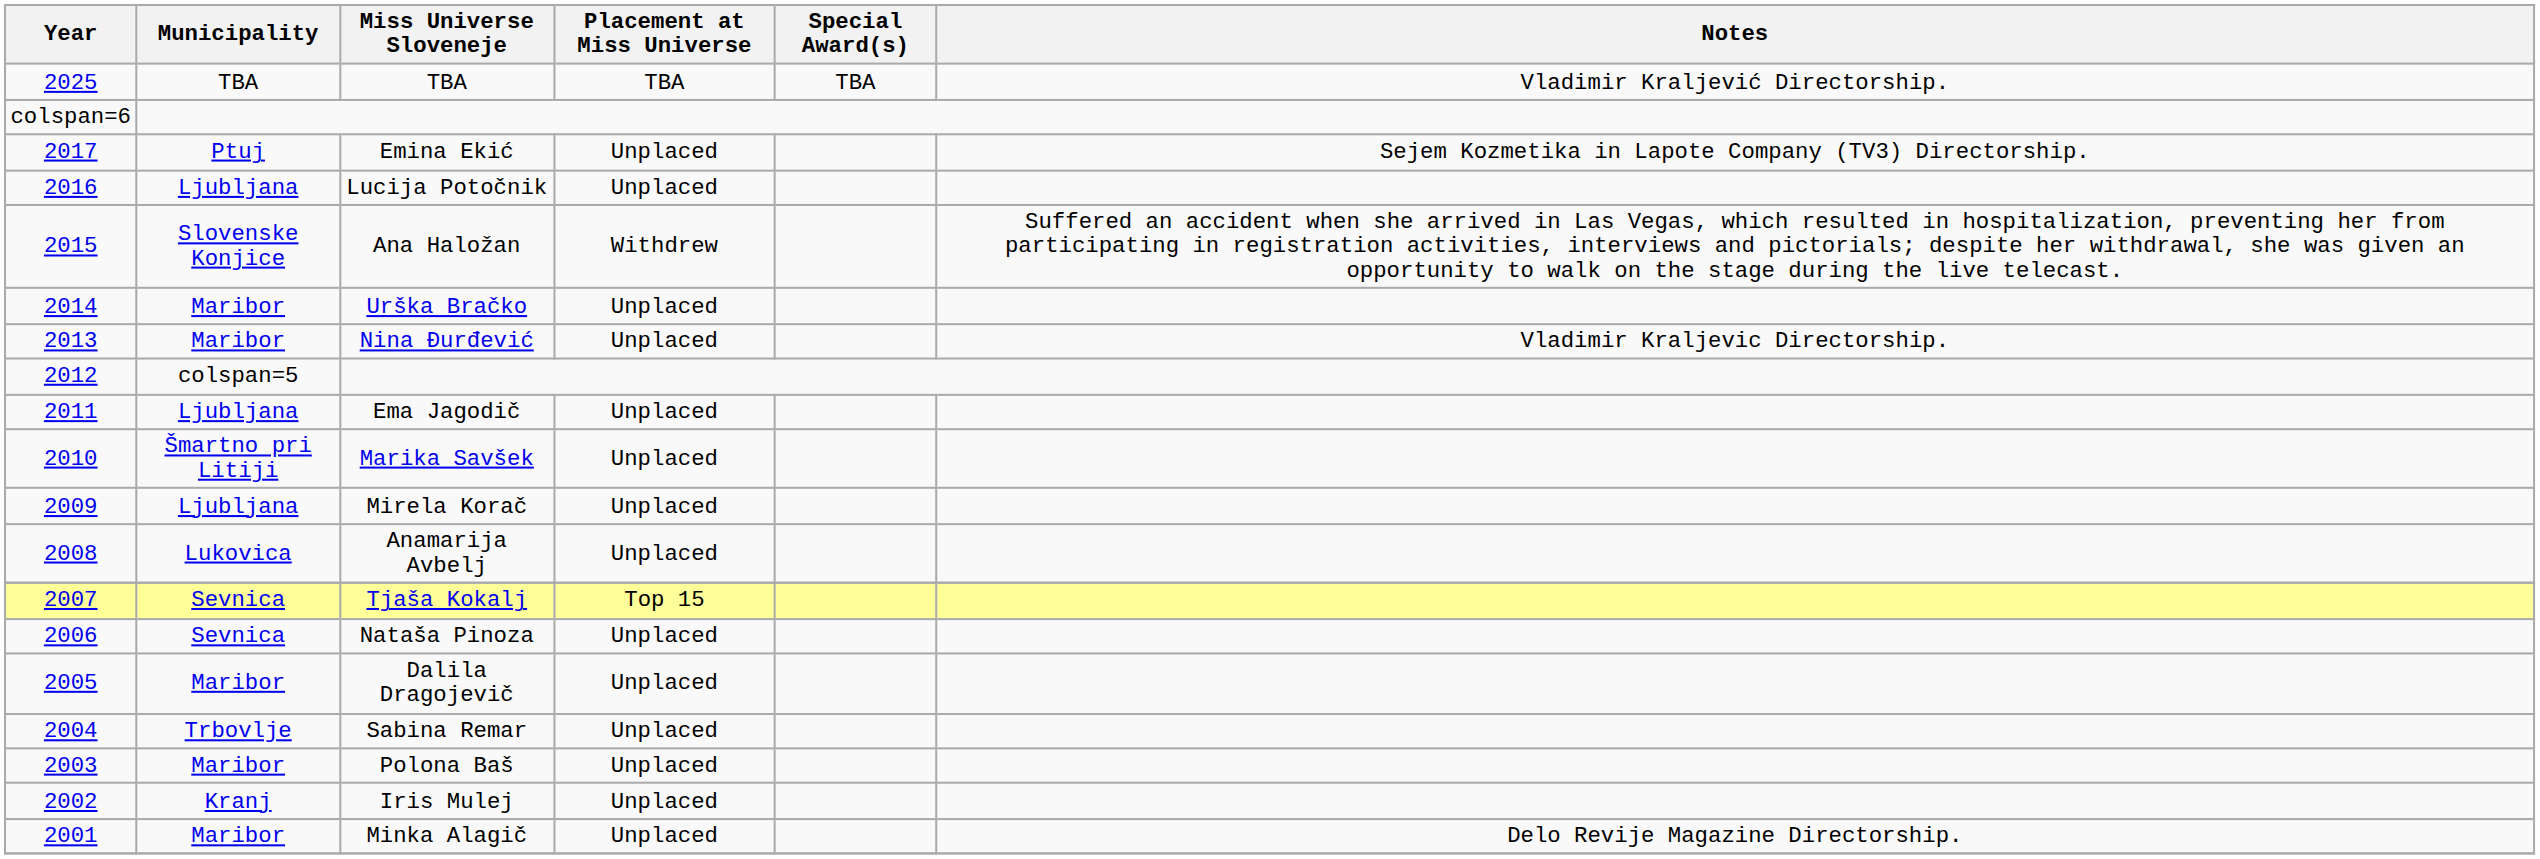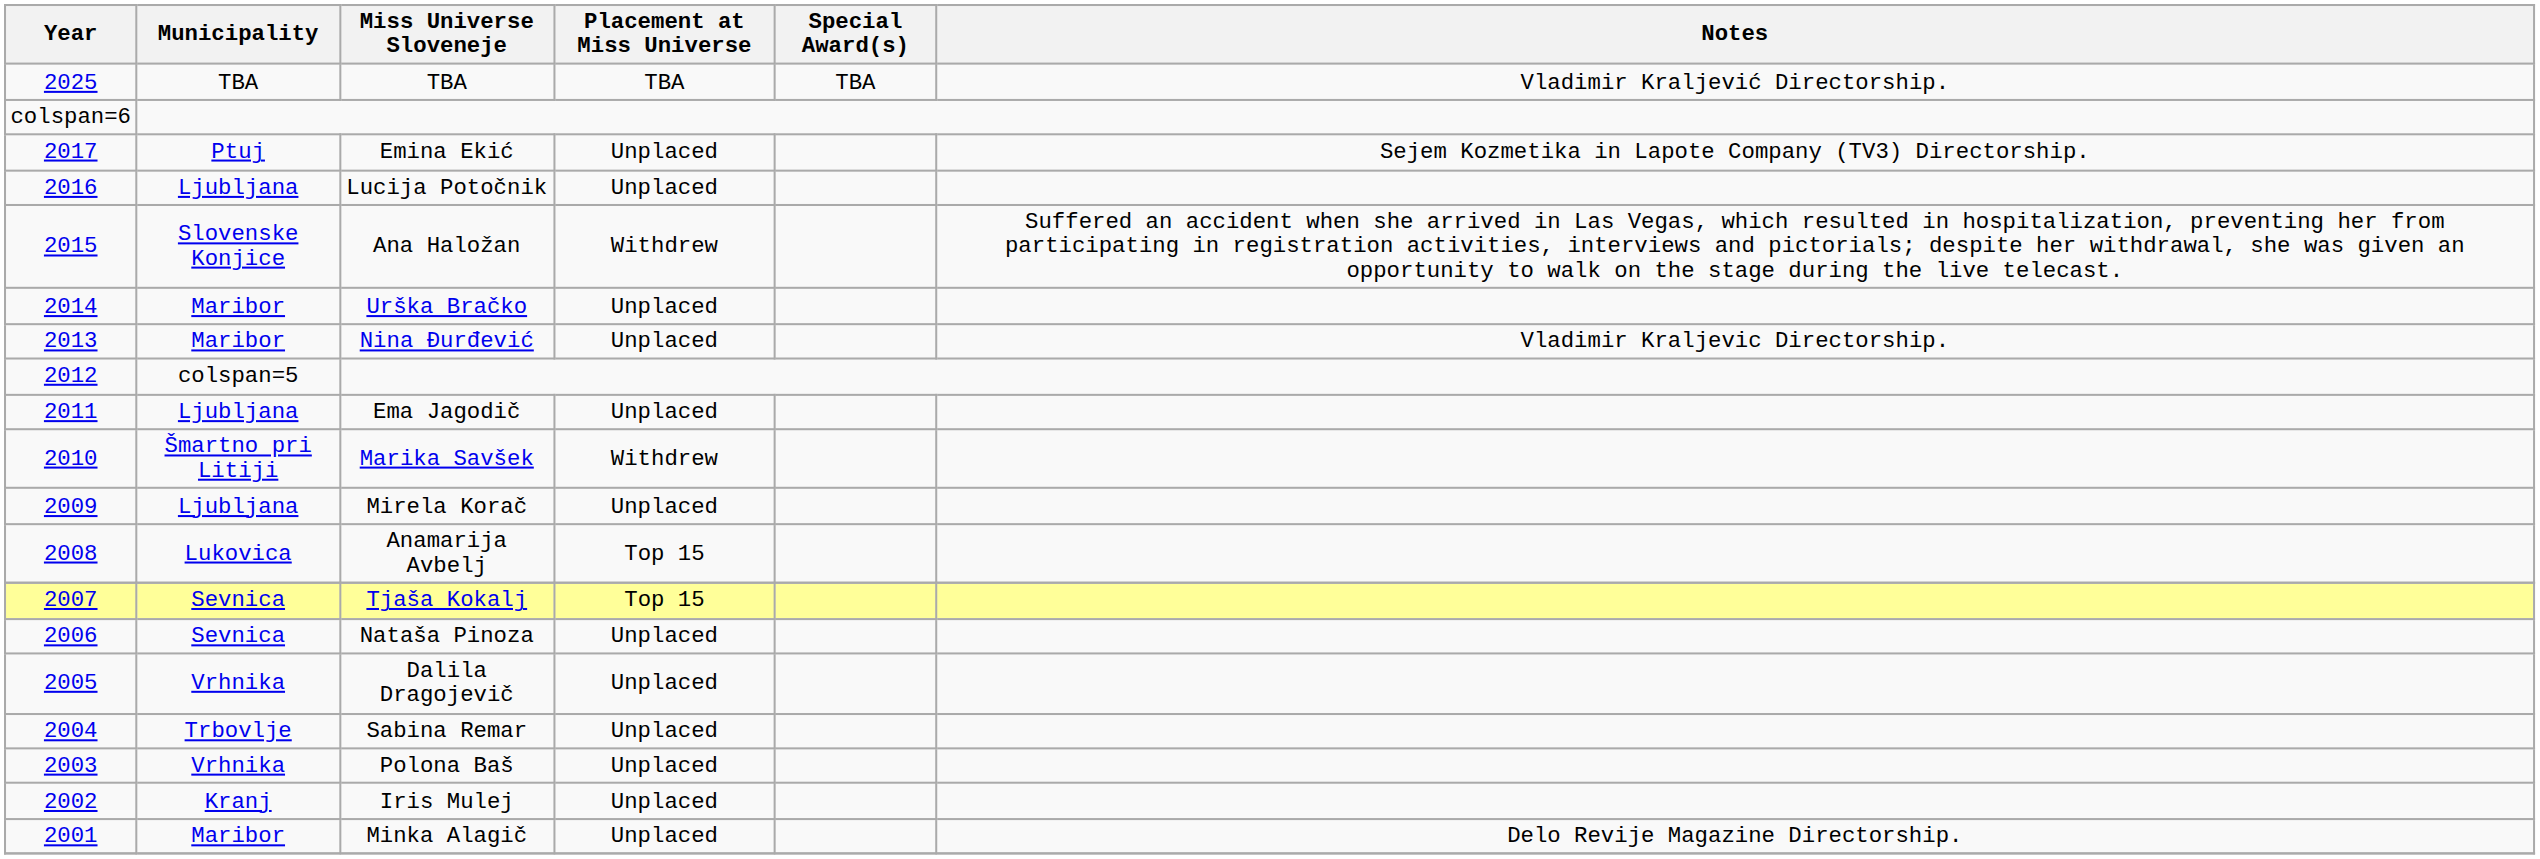(664, 459) Unplaced -> (664, 459) Withdrew
(664, 554) Unplaced -> (664, 554) Top 15
(238, 683) Maribor -> (238, 683) Vrhnika
(238, 766) Maribor -> (238, 766) Vrhnika
